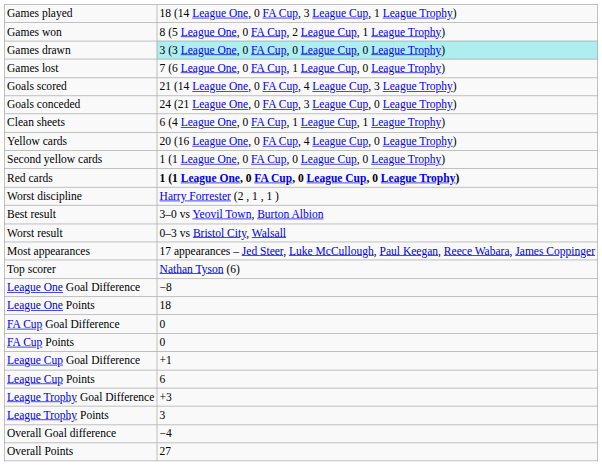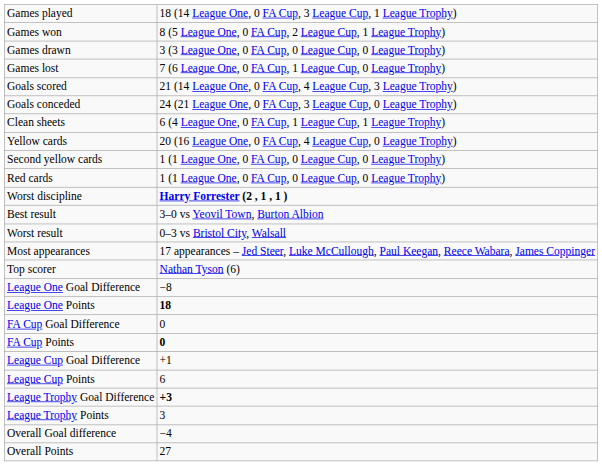(302, 50) paleturquoise background -> (302, 50) no background
(309, 178) bold -> (302, 178) normal
(219, 196) normal -> (224, 196) bold
(165, 305) normal -> (165, 305) bold
(162, 342) normal -> (162, 342) bold
(166, 397) normal -> (166, 397) bold
